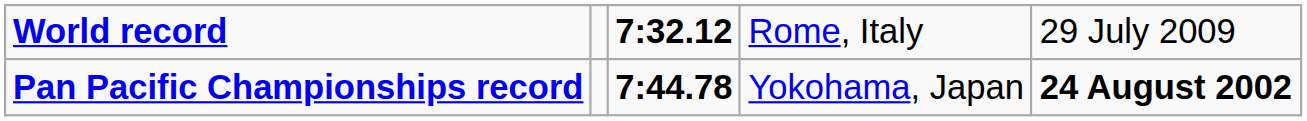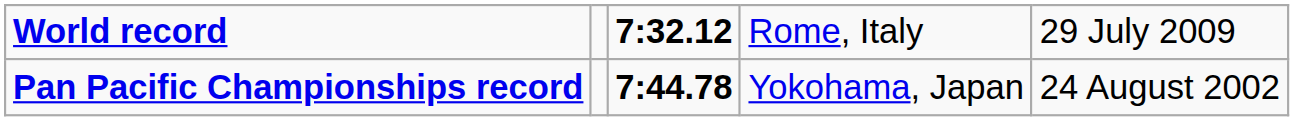(1166, 86) bold -> (1160, 86) normal
